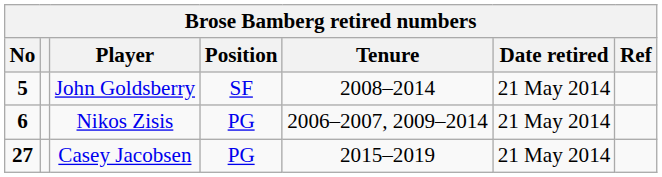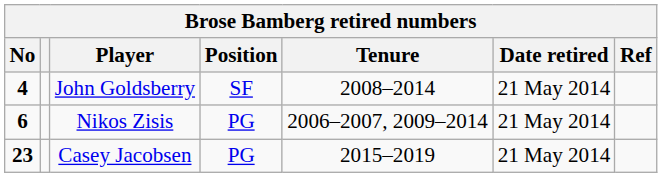(22, 88) 5 -> (22, 88) 4
(22, 155) 27 -> (22, 155) 23
